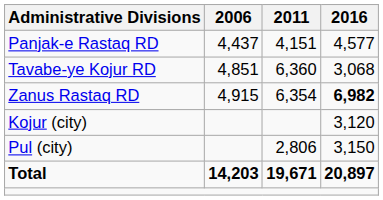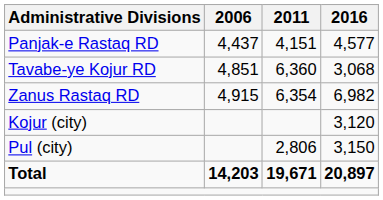(354, 95) bold -> (354, 95) normal
